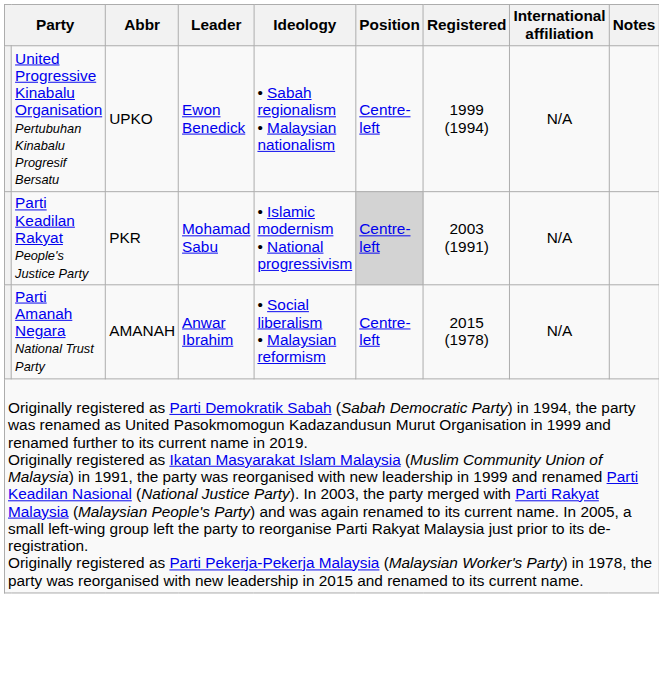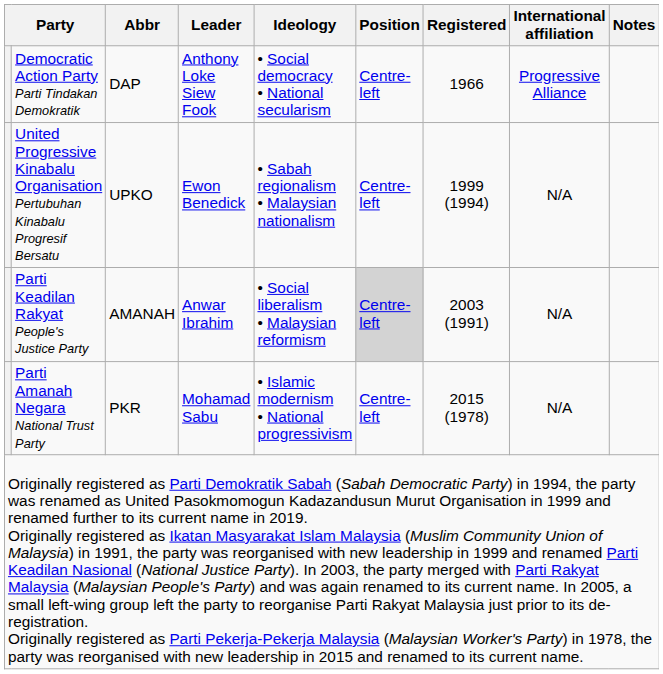+ row: (57, 84)
(125, 238) PKR -> (142, 314) AMANAH
(216, 238) Mohamad Sabu -> (208, 314) Anwar Ibrahim
(305, 238) • Islamic modernism • National progressivism -> (297, 314) • Social liberalism • Malaysian reformism
(142, 331) AMANAH -> (125, 407) PKR
(208, 331) Anwar Ibrahim -> (216, 407) Mohamad Sabu
(297, 331) • Social liberalism • Malaysian reformism -> (305, 407) • Islamic modernism • National progressivism
